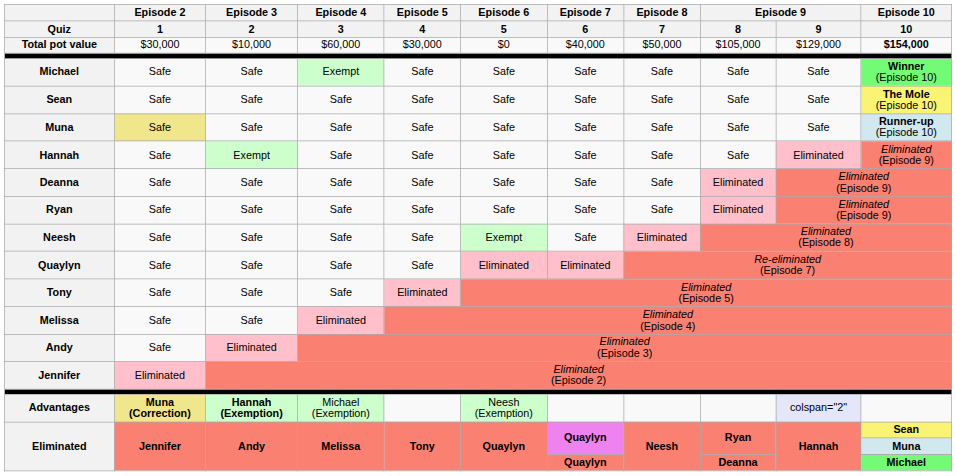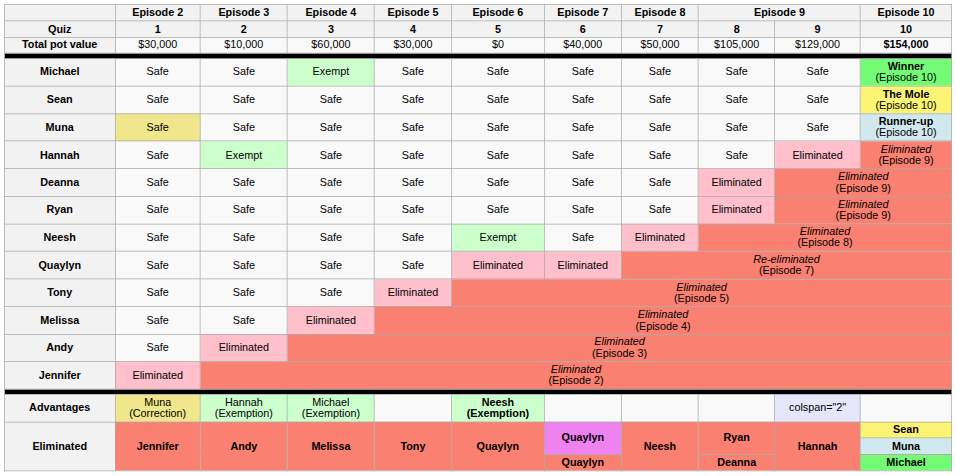(160, 408) bold -> (158, 408) normal
(252, 408) bold -> (244, 408) normal
(504, 408) normal -> (498, 408) bold
